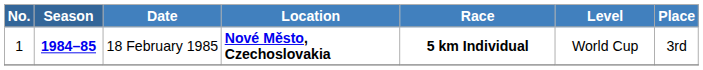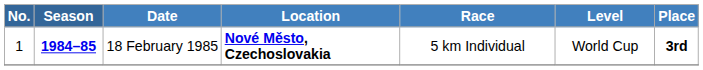(478, 46) bold -> (478, 46) normal
(677, 46) normal -> (677, 46) bold
